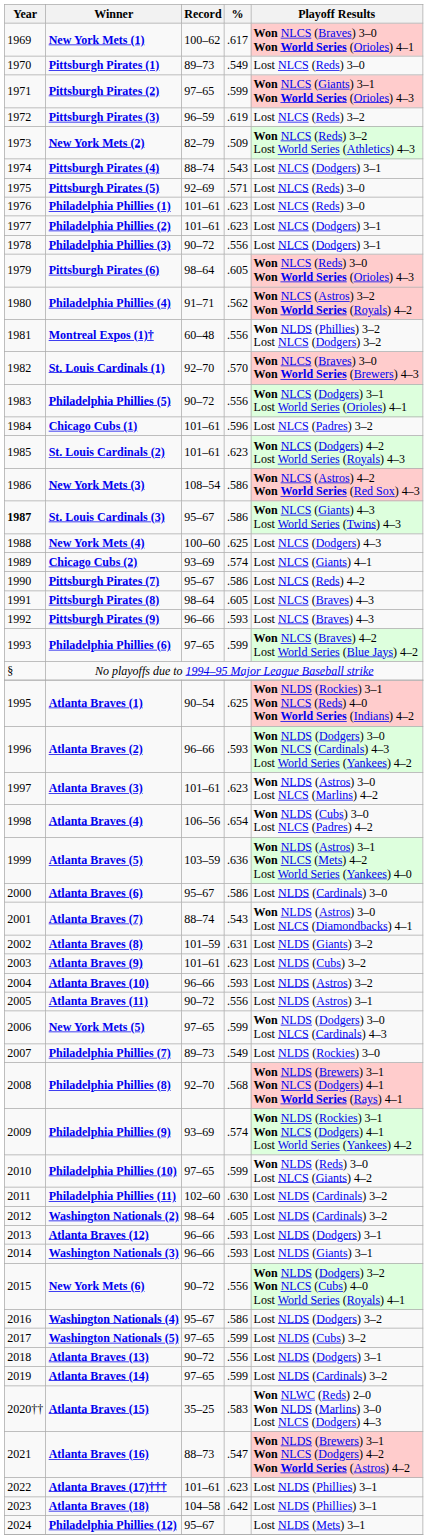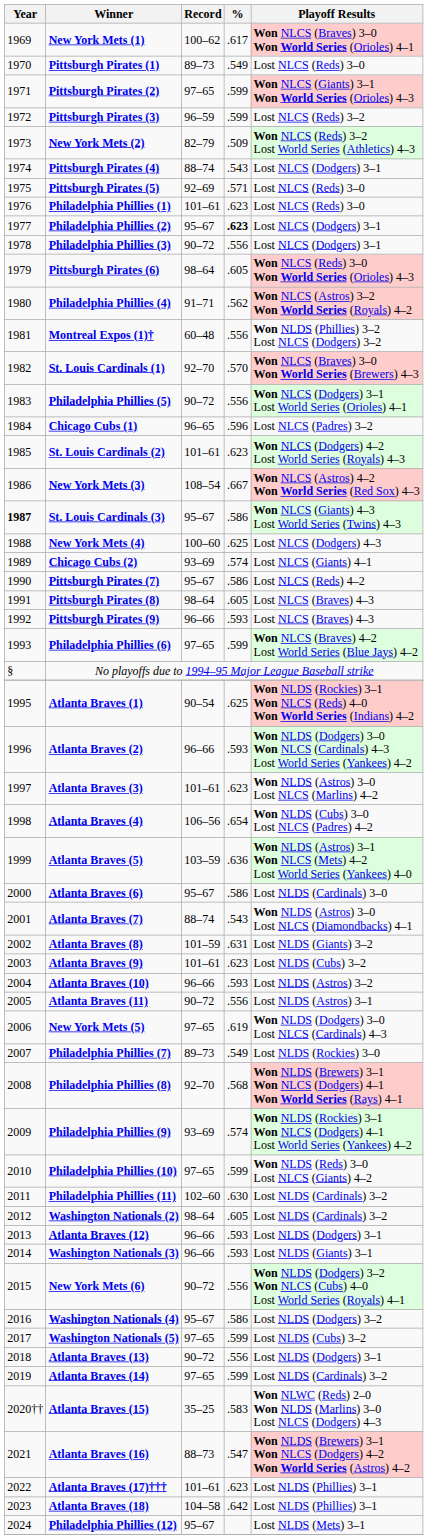(238, 117) .619 -> (238, 117) .599
(202, 225) 101–61 -> (199, 225) 95–67
(238, 225) normal -> (238, 225) bold
(202, 426) 101–61 -> (199, 426) 96–65
(238, 484) .586 -> (238, 484) .667
(238, 1027) .599 -> (238, 1027) .619
